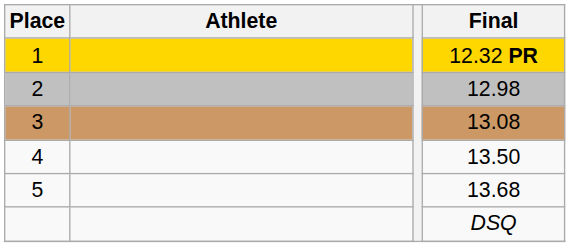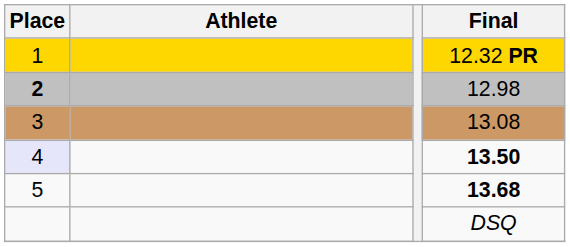(37, 88) normal -> (37, 88) bold
(37, 156) no background -> (37, 156) lavender background
(494, 156) normal -> (494, 156) bold
(494, 190) normal -> (494, 190) bold
